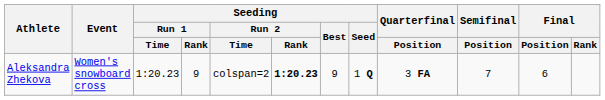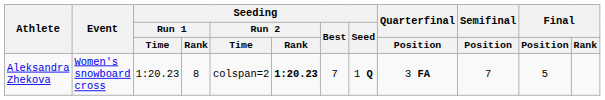(196, 74) 9 -> (196, 74) 8
(335, 74) 9 -> (335, 74) 7
(545, 74) 6 -> (545, 74) 5
